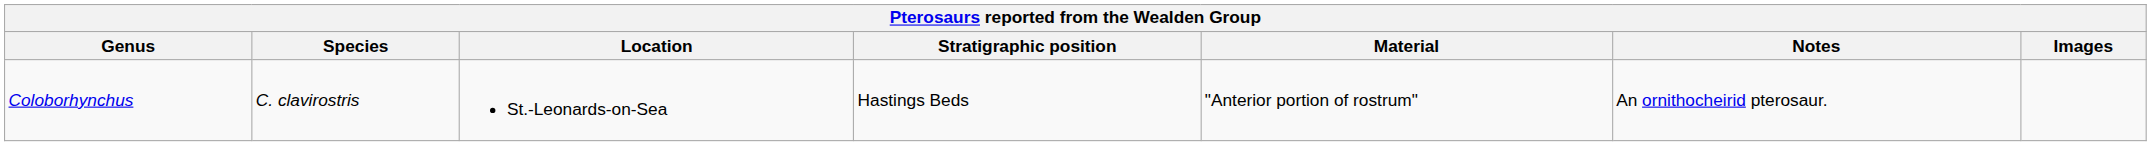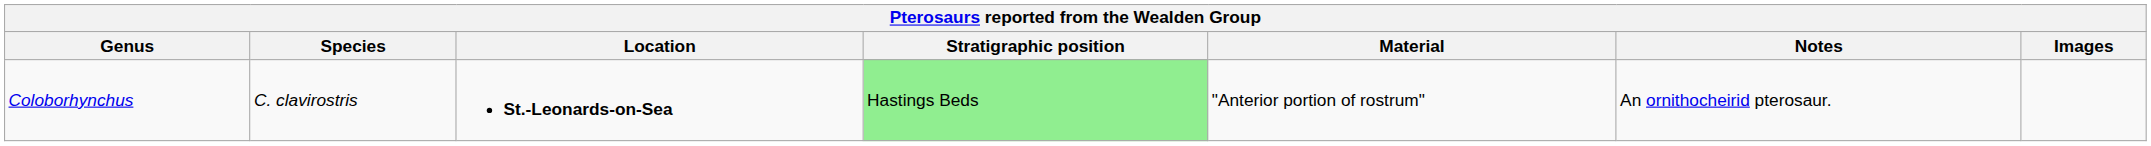(657, 110) normal -> (660, 110) bold
(913, 100) no background -> (923, 100) lightgreen background
